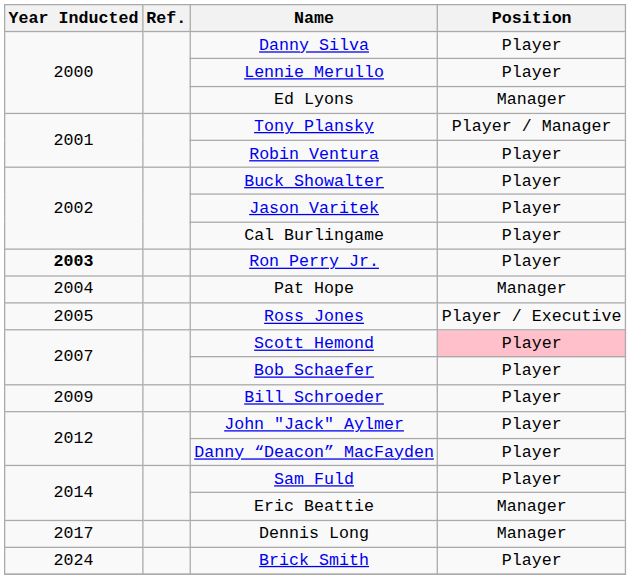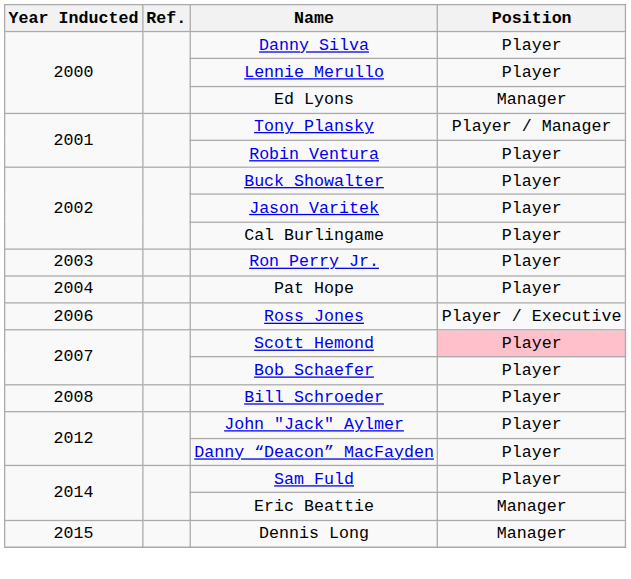(73, 262) bold -> (73, 262) normal
(532, 289) Manager -> (532, 289) Player
(73, 317) 2005 -> (73, 317) 2006
(73, 398) 2009 -> (73, 398) 2008
(73, 533) 2017 -> (73, 533) 2015
- row: (314, 561)
